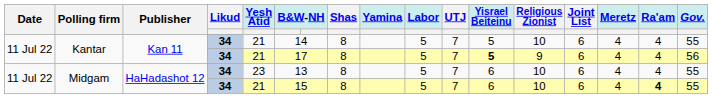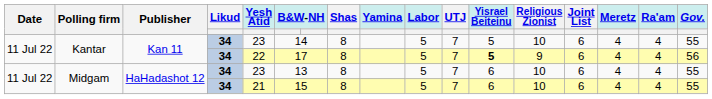(259, 42) 21 -> (259, 42) 23
(259, 57) 21 -> (259, 57) 22
(658, 86) bold -> (658, 86) normal
